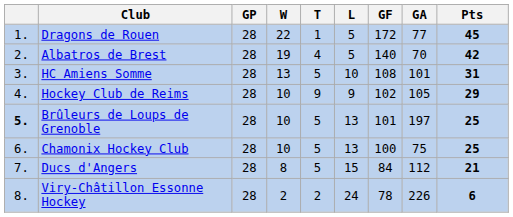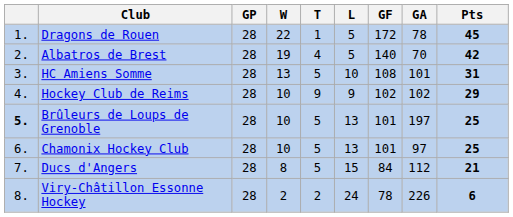(419, 34) 77 -> (419, 34) 78
(419, 94) 105 -> (419, 94) 102
(385, 148) 100 -> (385, 148) 101
(419, 148) 75 -> (419, 148) 97
